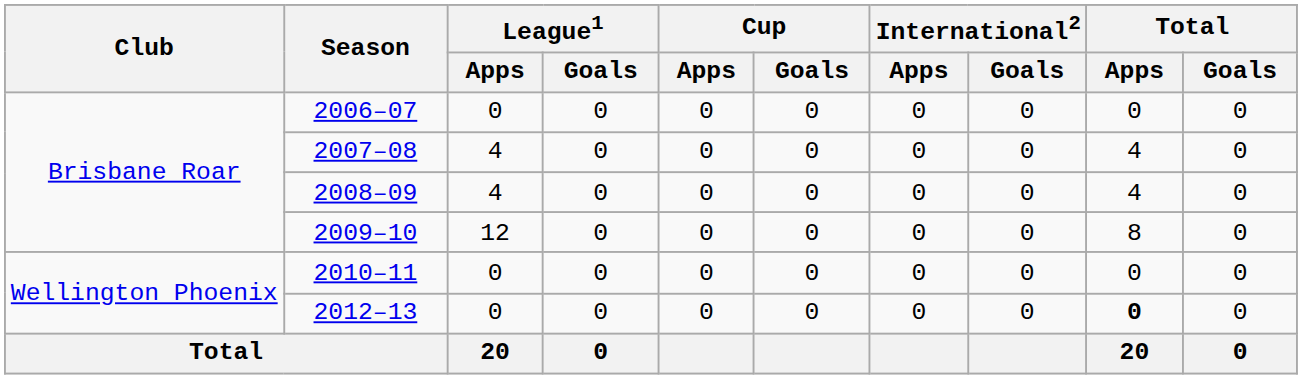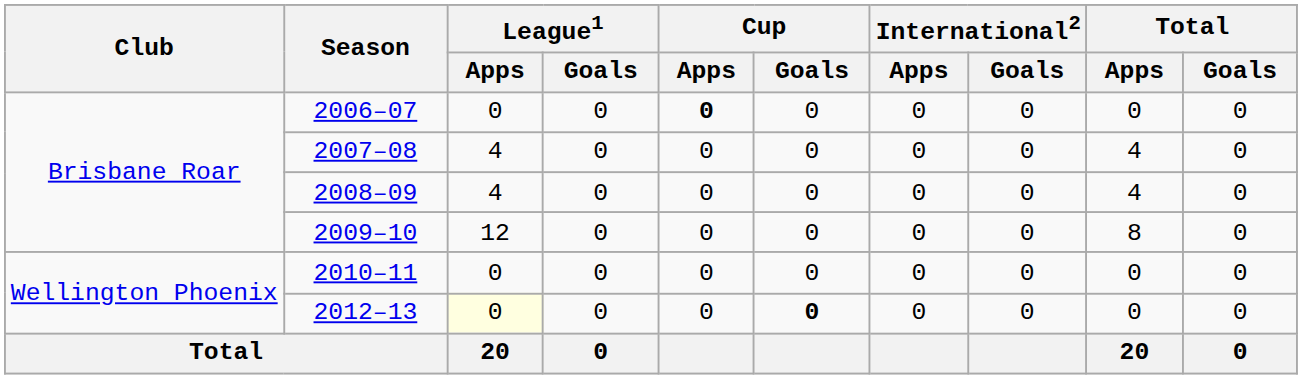(706, 112) normal -> (706, 112) bold
(495, 313) no background -> (495, 313) lightyellow background
(812, 313) normal -> (812, 313) bold
(1134, 313) bold -> (1134, 313) normal
